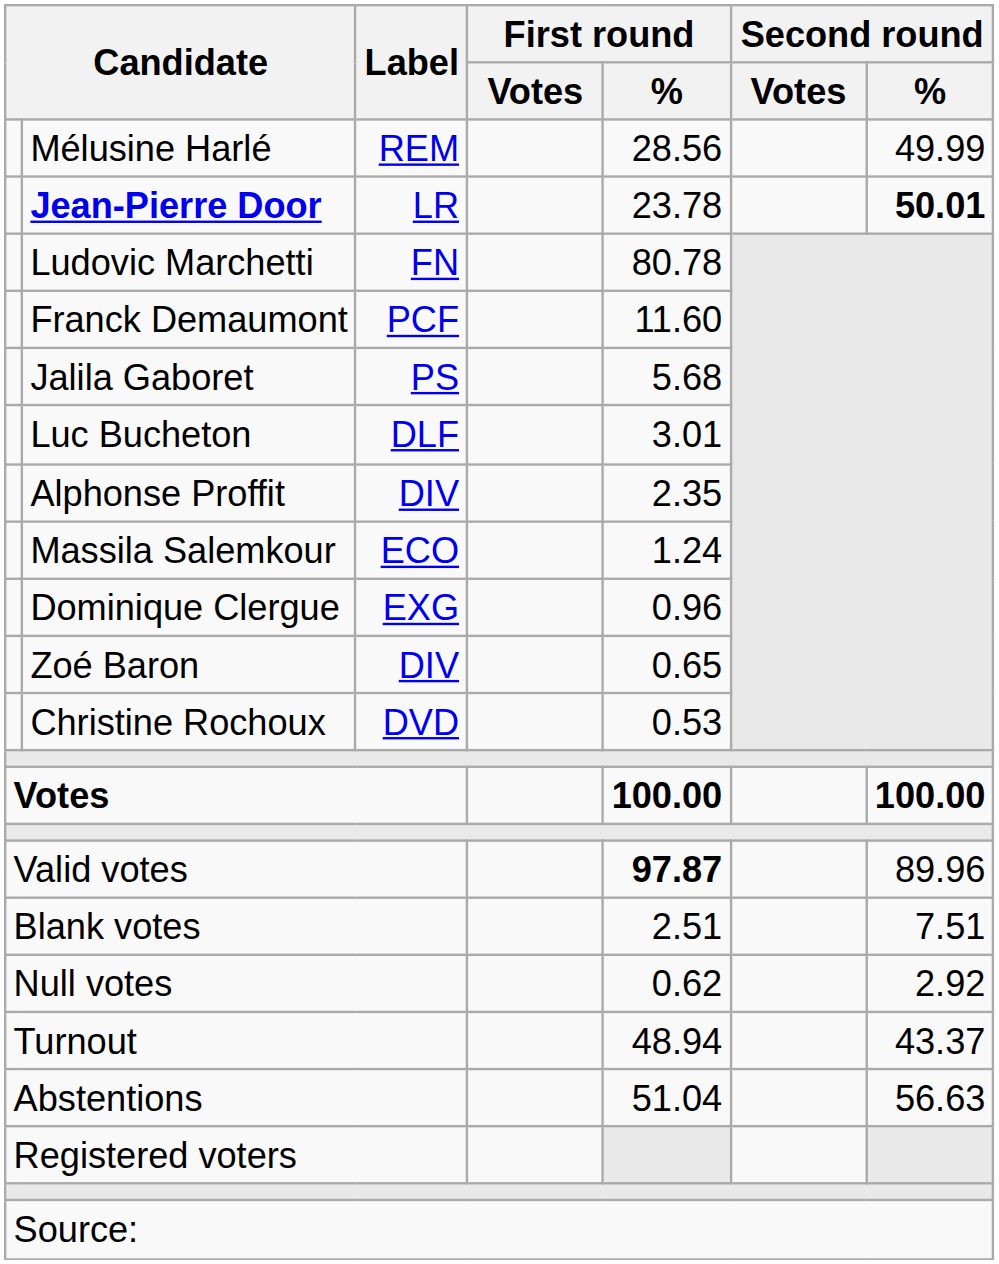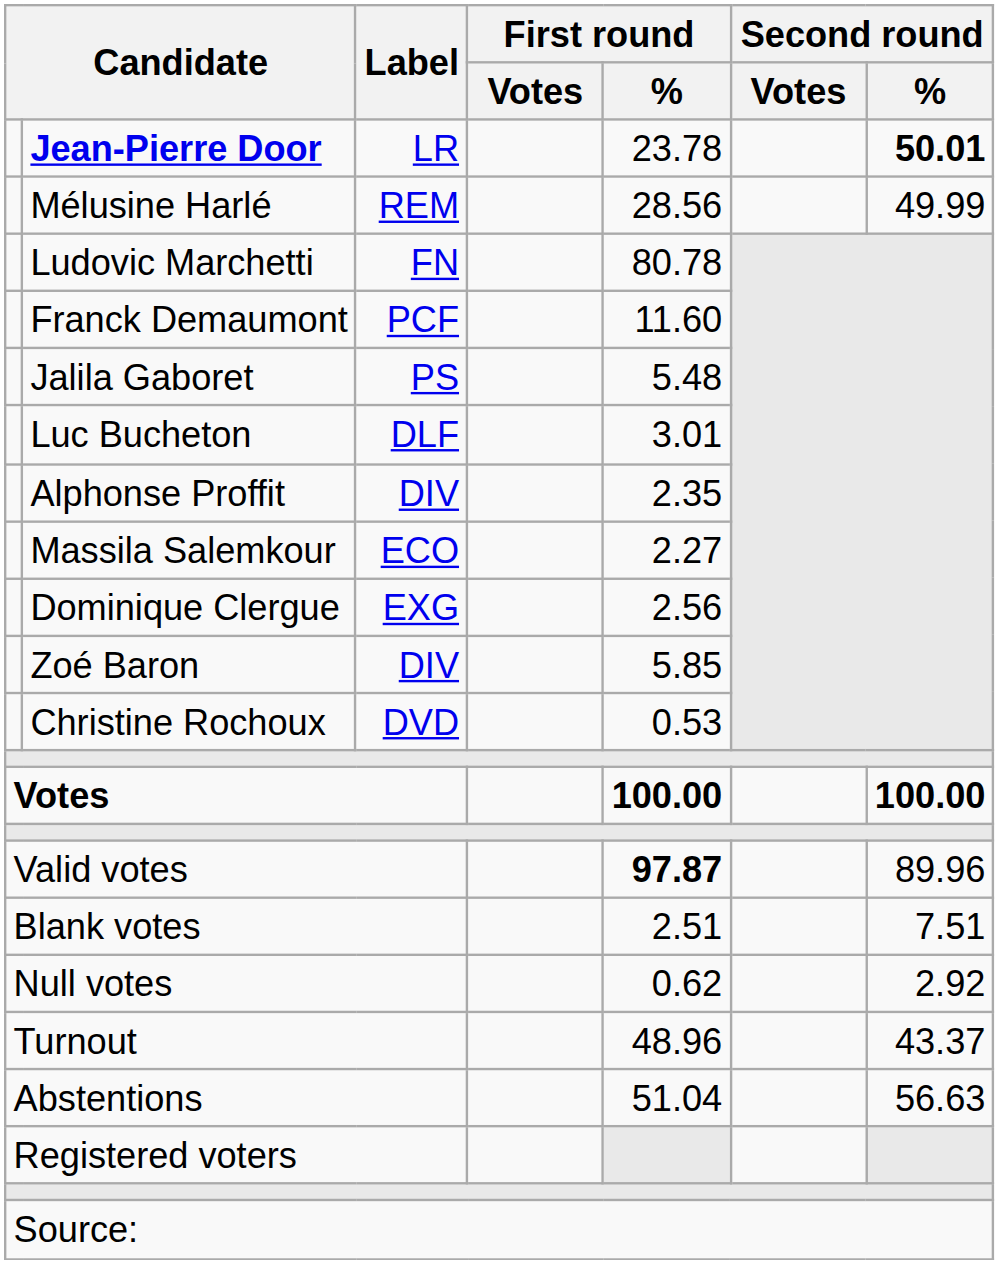rows swapped: (151, 149) <-> (176, 206)
(687, 378) 5.68 -> (687, 378) 5.48
(687, 549) 1.24 -> (687, 549) 2.27
(687, 607) 0.96 -> (687, 607) 2.56
(687, 664) 0.65 -> (687, 664) 5.85
(677, 1041) 48.94 -> (677, 1041) 48.96
